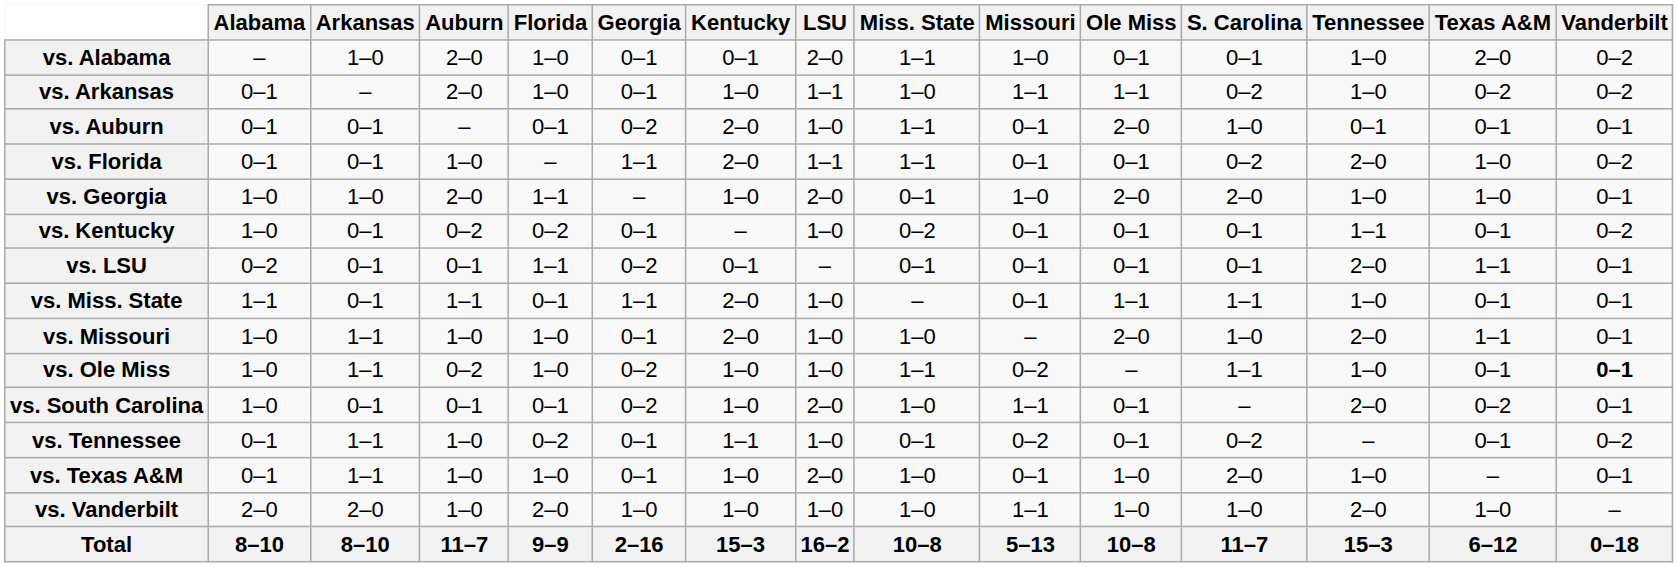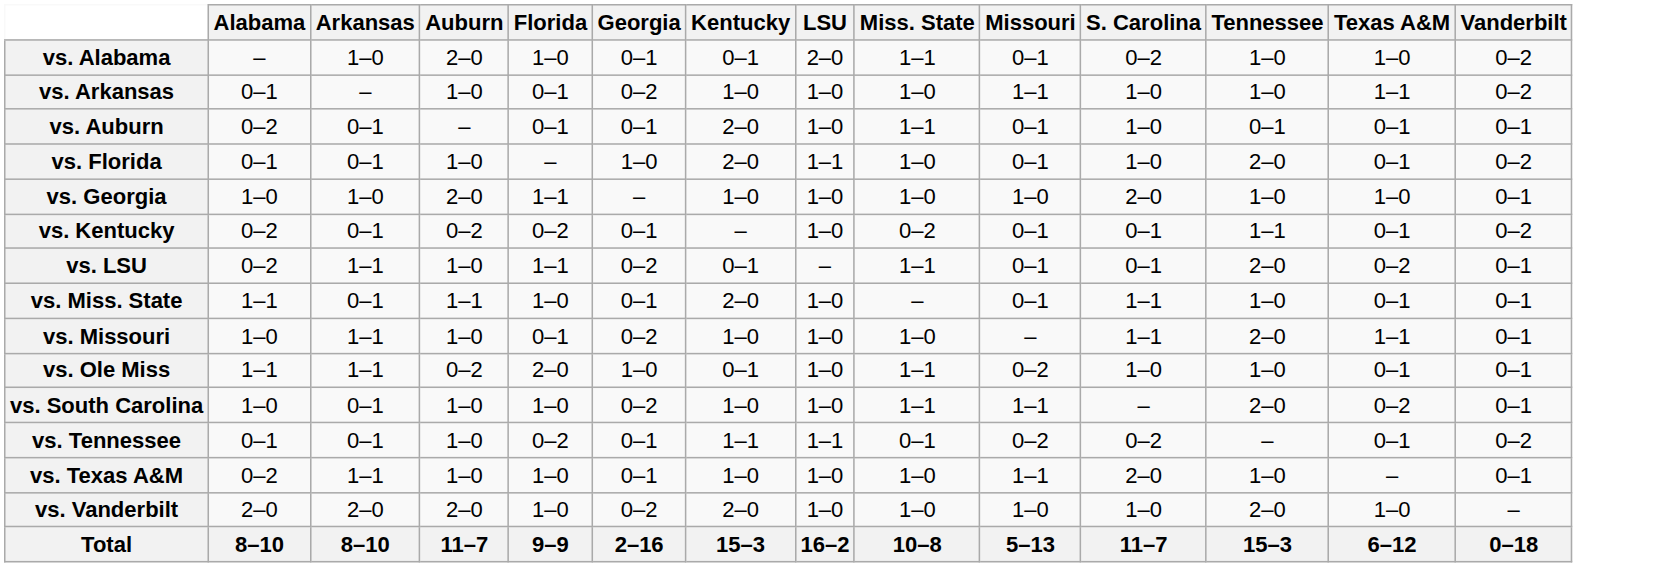- column: (1131, 23)
(1030, 57) 1–0 -> (1030, 57) 0–1
(1244, 57) 0–1 -> (1144, 57) 0–2
(1493, 57) 2–0 -> (1392, 57) 1–0
(464, 92) 2–0 -> (464, 92) 1–0
(550, 92) 1–0 -> (550, 92) 0–1
(639, 92) 0–1 -> (639, 92) 0–2
(825, 92) 1–1 -> (825, 92) 1–0
(1244, 92) 0–2 -> (1144, 92) 1–0
(1493, 92) 0–2 -> (1392, 92) 1–1
(259, 127) 0–1 -> (259, 127) 0–2
(639, 127) 0–2 -> (639, 127) 0–1
(639, 162) 1–1 -> (639, 162) 1–0
(917, 162) 1–1 -> (917, 162) 1–0
(1244, 162) 0–2 -> (1144, 162) 1–0
(1493, 162) 1–0 -> (1392, 162) 0–1
(825, 197) 2–0 -> (825, 197) 1–0
(917, 197) 0–1 -> (917, 197) 1–0
(259, 231) 1–0 -> (259, 231) 0–2
(365, 266) 0–1 -> (365, 266) 1–1
(464, 266) 0–1 -> (464, 266) 1–0
(917, 266) 0–1 -> (917, 266) 1–1
(1493, 266) 1–1 -> (1392, 266) 0–2
(550, 301) 0–1 -> (550, 301) 1–0
(639, 301) 1–1 -> (639, 301) 0–1
(550, 336) 1–0 -> (550, 336) 0–1
(639, 336) 0–1 -> (639, 336) 0–2
(741, 336) 2–0 -> (741, 336) 1–0
(1244, 336) 1–0 -> (1144, 336) 1–1
(259, 371) 1–0 -> (259, 371) 1–1
(550, 371) 1–0 -> (550, 371) 2–0
(639, 371) 0–2 -> (639, 371) 1–0
(741, 371) 1–0 -> (741, 371) 0–1
(1244, 371) 1–1 -> (1144, 371) 1–0
(1615, 371) bold -> (1514, 371) normal
(464, 405) 0–1 -> (464, 405) 1–0
(550, 405) 0–1 -> (550, 405) 1–0
(825, 405) 2–0 -> (825, 405) 1–0
(917, 405) 1–0 -> (917, 405) 1–1
(365, 440) 1–1 -> (365, 440) 0–1
(825, 440) 1–0 -> (825, 440) 1–1
(259, 475) 0–1 -> (259, 475) 0–2
(825, 475) 2–0 -> (825, 475) 1–0
(1030, 475) 0–1 -> (1030, 475) 1–1
(464, 510) 1–0 -> (464, 510) 2–0
(550, 510) 2–0 -> (550, 510) 1–0
(639, 510) 1–0 -> (639, 510) 0–2
(741, 510) 1–0 -> (741, 510) 2–0
(1030, 510) 1–1 -> (1030, 510) 1–0
